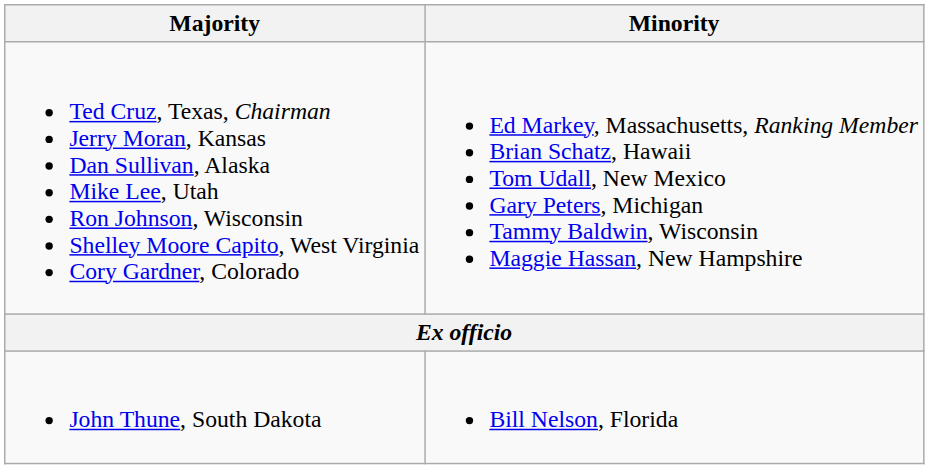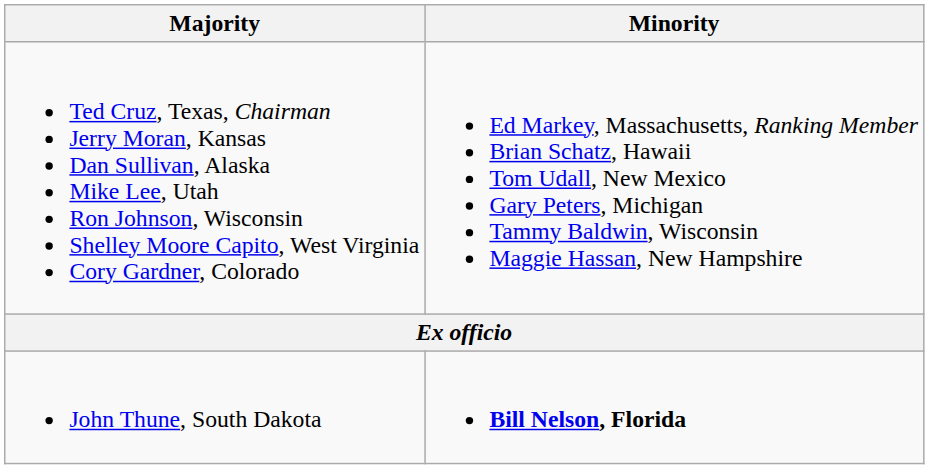(674, 420) normal -> (674, 420) bold
